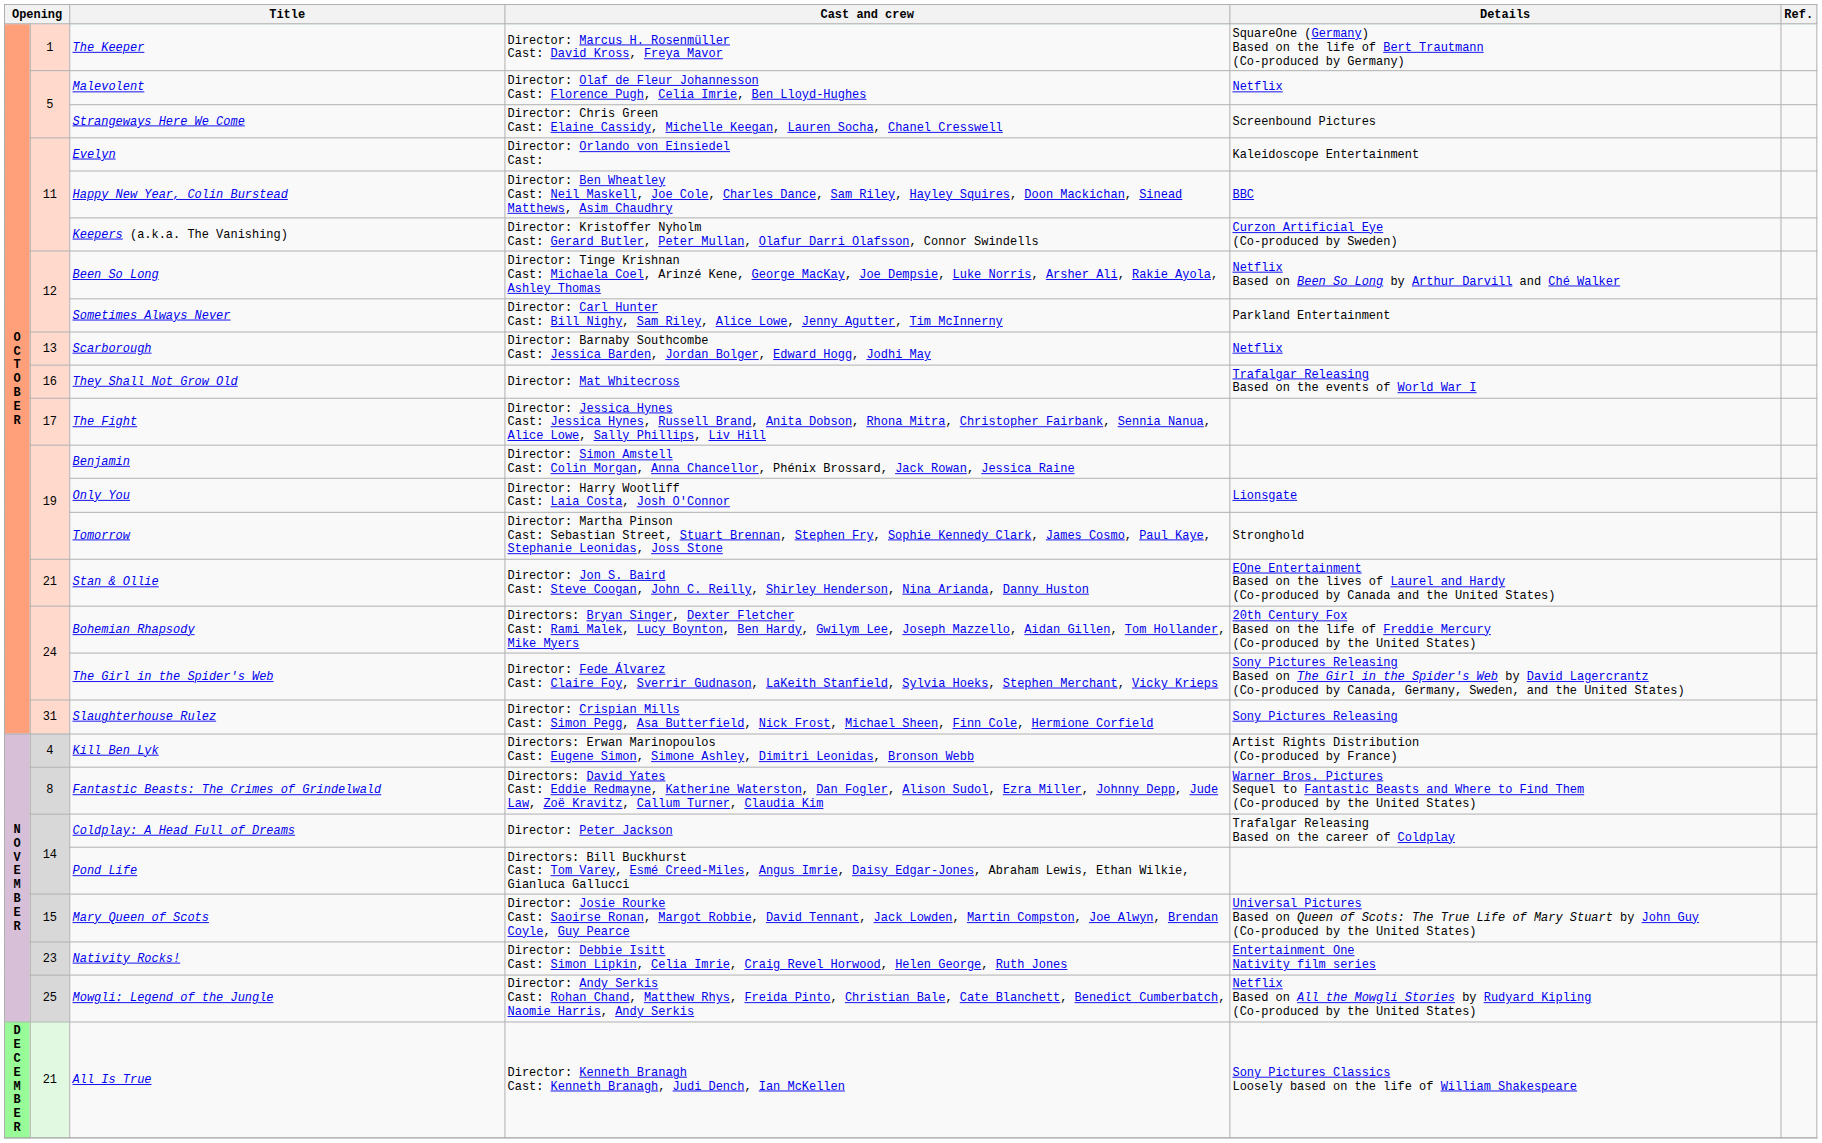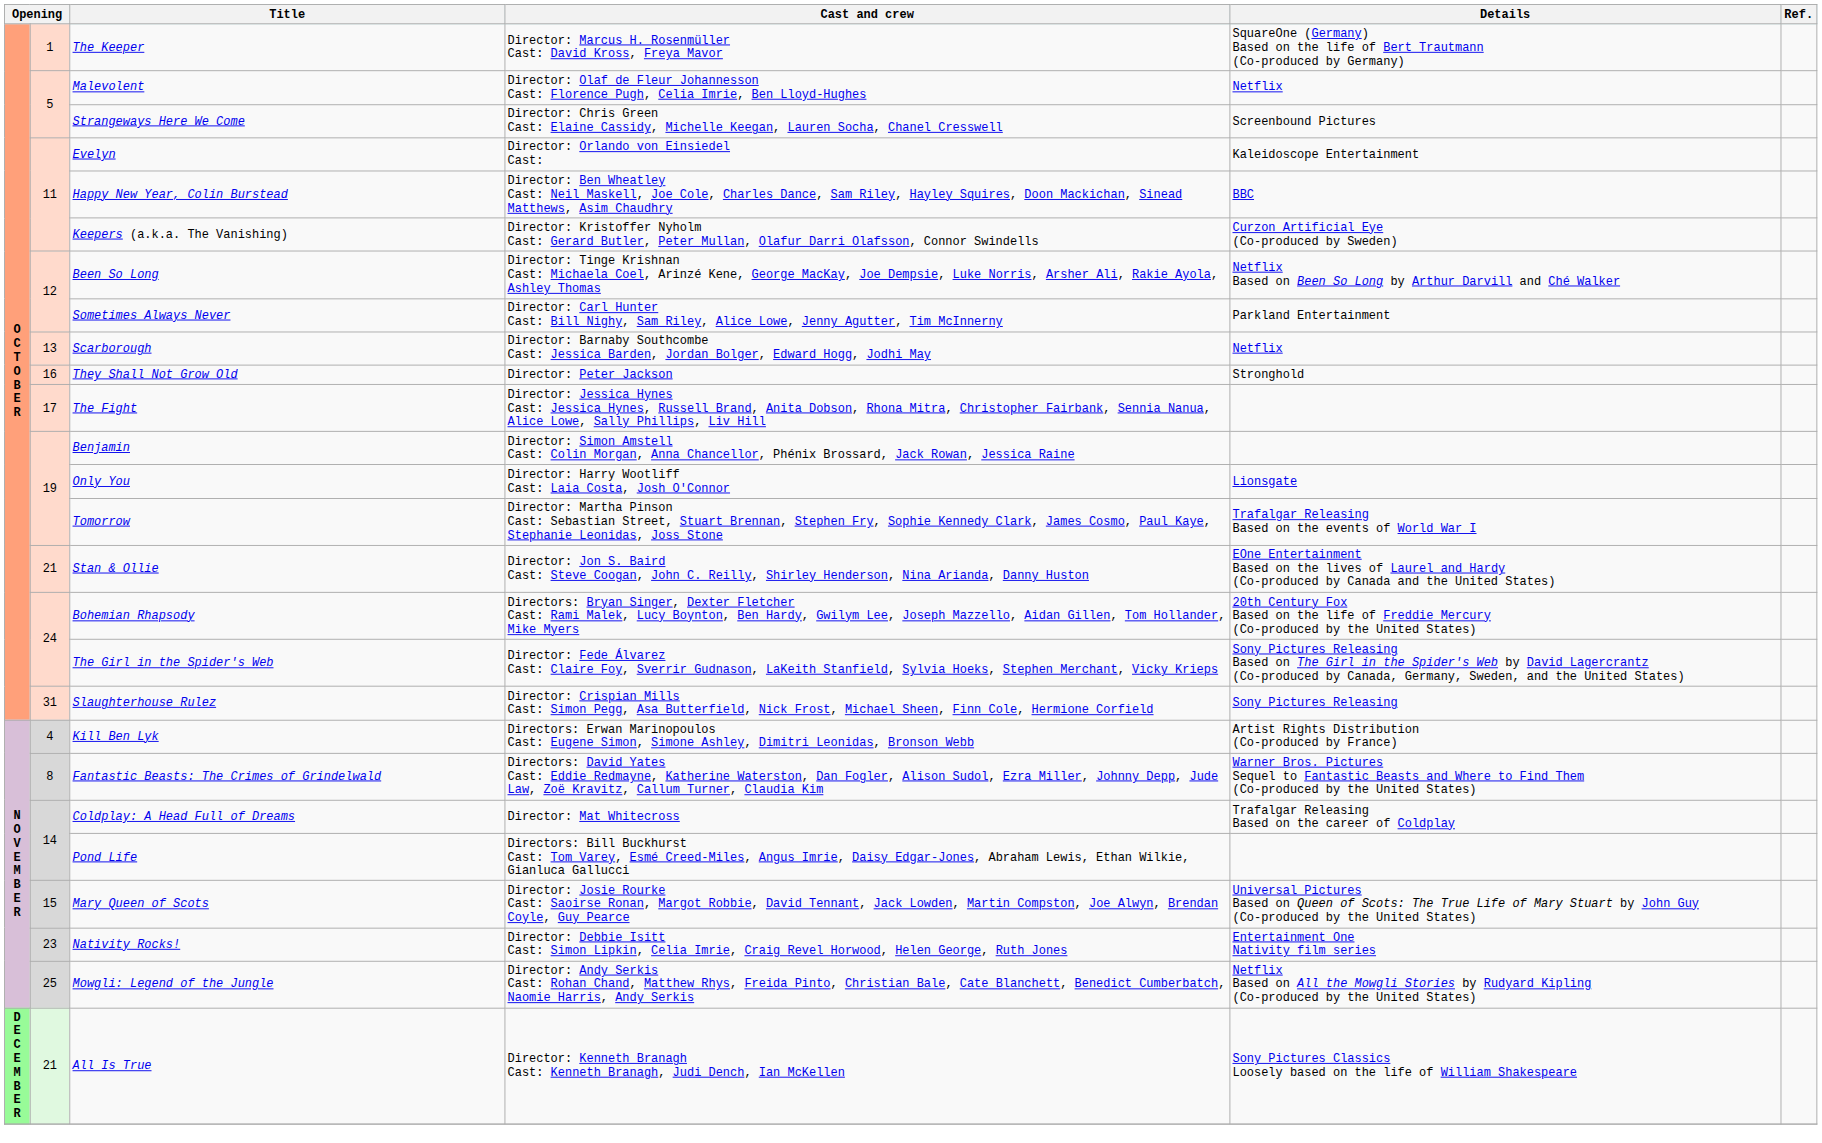(594, 382) Director: Mat Whitecross -> (590, 375) Director: Peter Jackson
(1355, 382) Trafalgar Releasing Based on the events of World War I -> (1268, 375) Stronghold
(1268, 536) Stronghold -> (1355, 522) Trafalgar Releasing Based on the events of World War I
(590, 831) Director: Peter Jackson -> (594, 817) Director: Mat Whitecross
